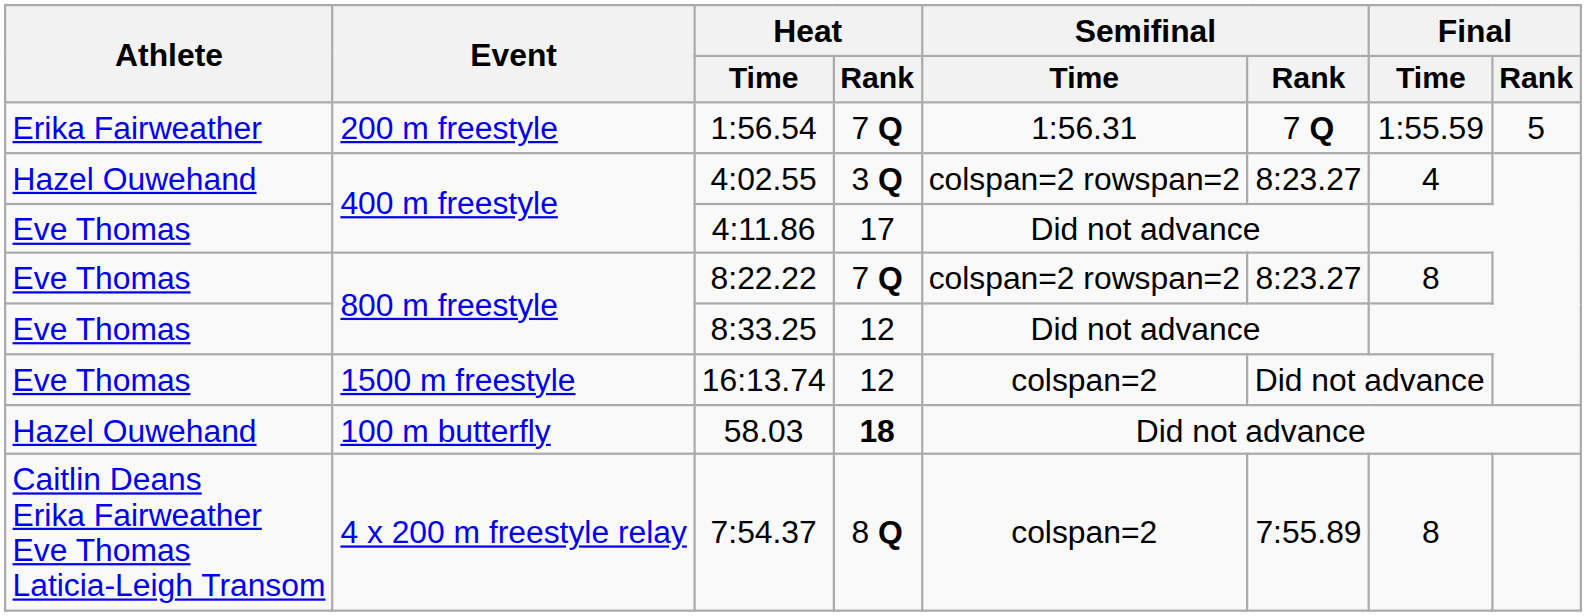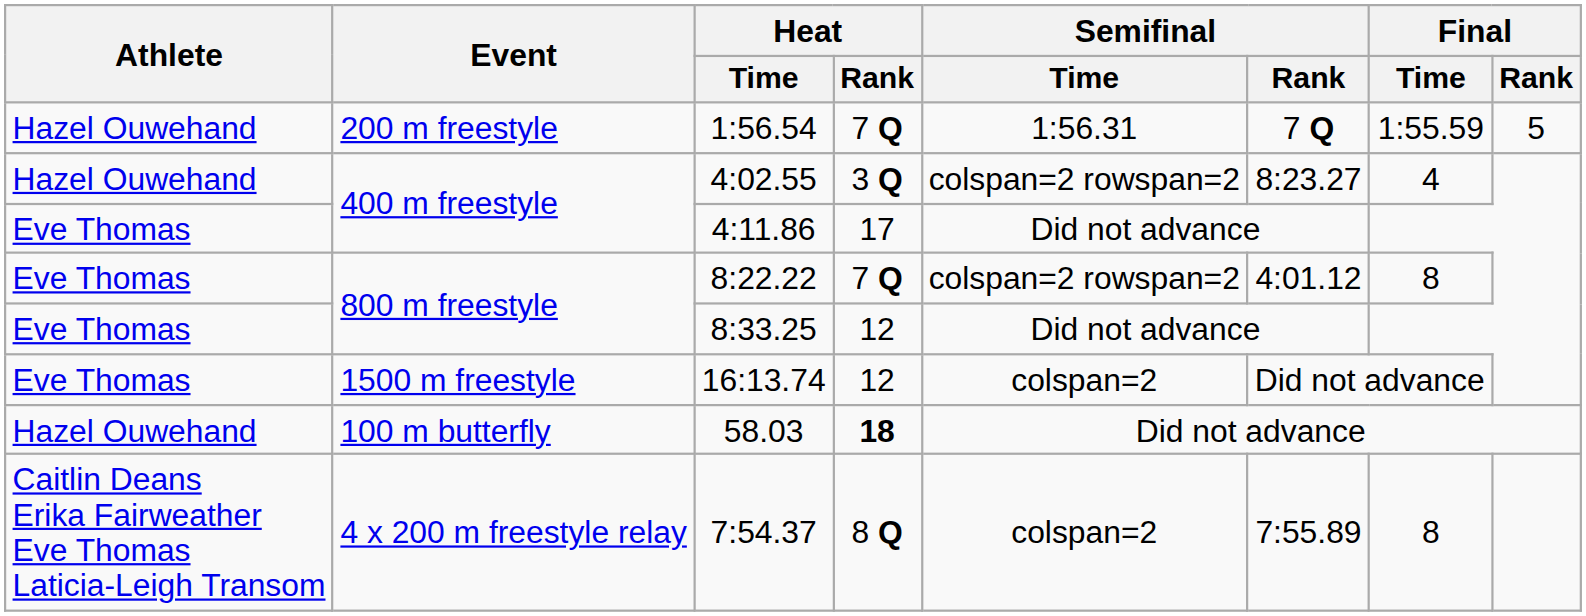(137, 128) Erika Fairweather -> (135, 128) Hazel Ouwehand
(1308, 279) 8:23.27 -> (1308, 279) 4:01.12
